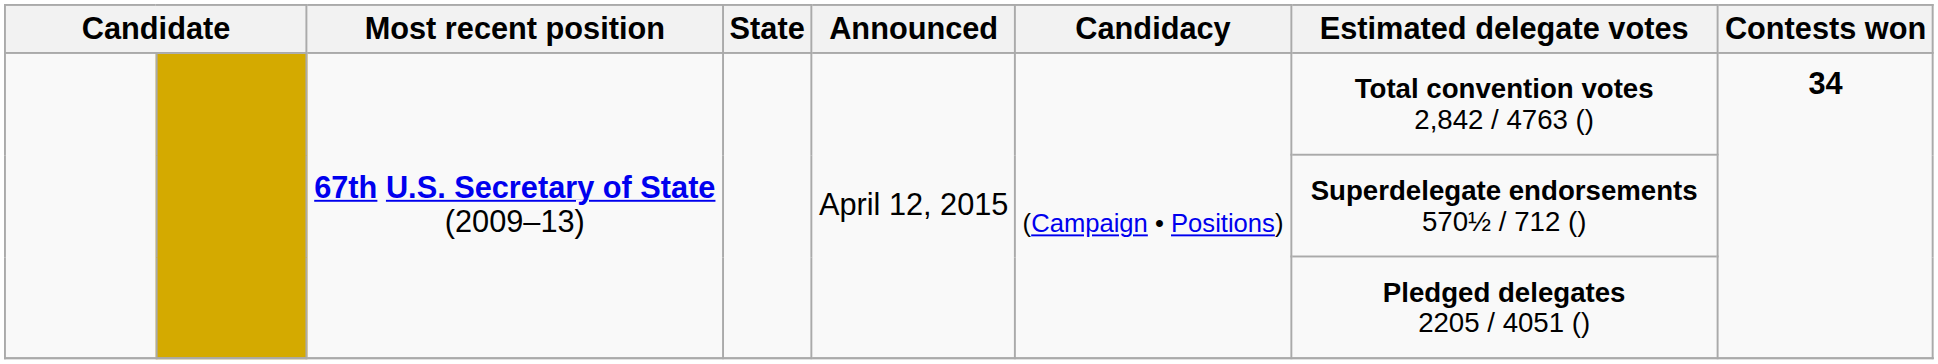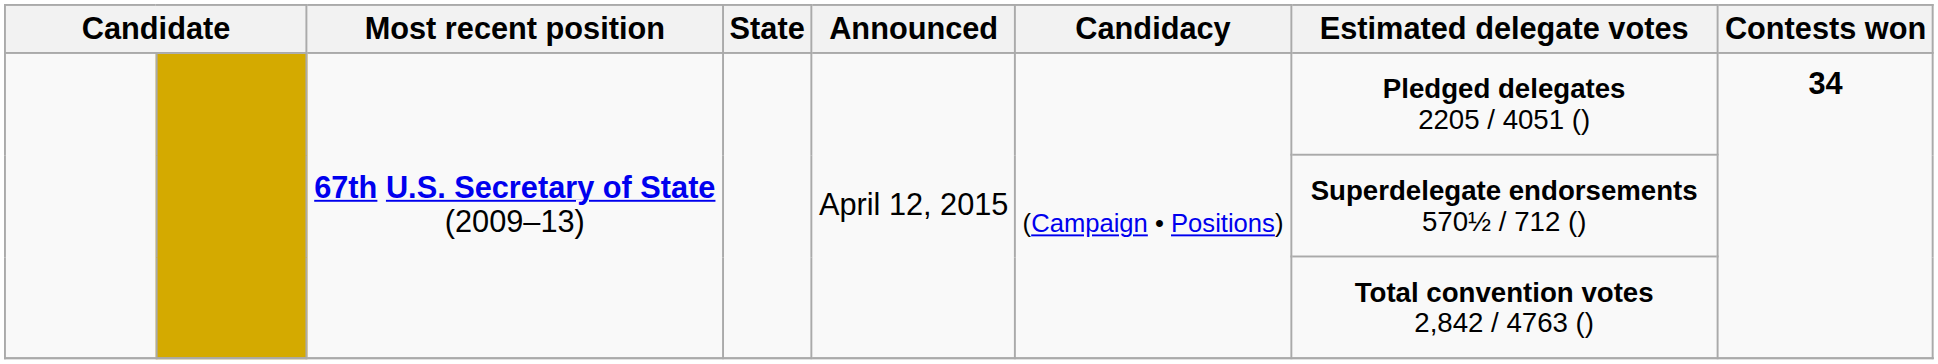(1504, 105) Total convention votes 2,842 / 4763 () -> (1504, 105) Pledged delegates 2205 / 4051 ()
(1504, 308) Pledged delegates 2205 / 4051 () -> (1504, 308) Total convention votes 2,842 / 4763 ()
